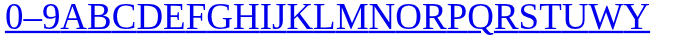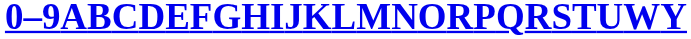(327, 16) normal -> (346, 16) bold
